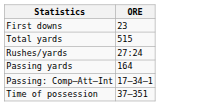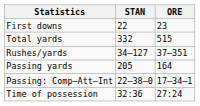+ column: (135, 12)
(130, 53) 27:24 -> (172, 53) 37–351
(132, 94) 37–351 -> (170, 94) 27:24
